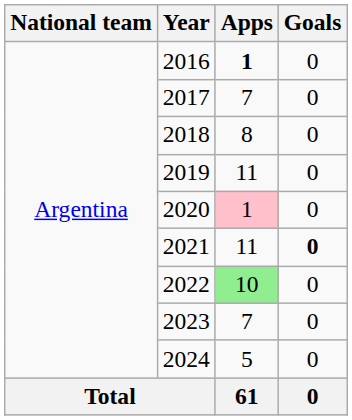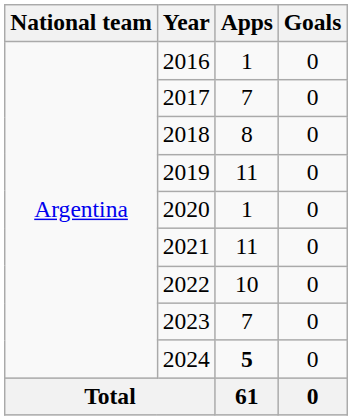(247, 60) bold -> (247, 60) normal
(247, 209) pink background -> (247, 209) no background
(313, 246) bold -> (313, 246) normal
(247, 284) lightgreen background -> (247, 284) no background
(247, 358) normal -> (247, 358) bold
